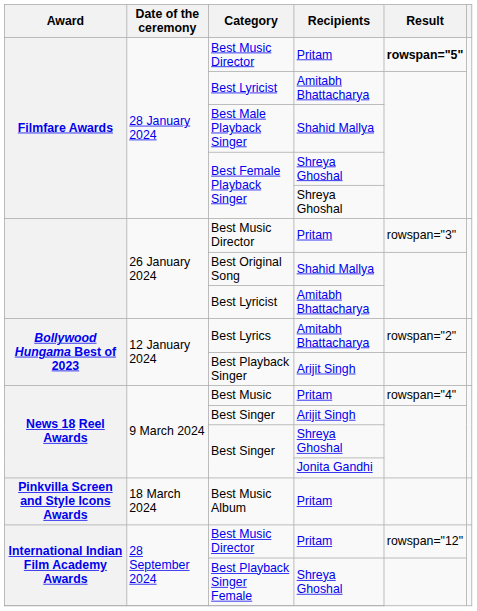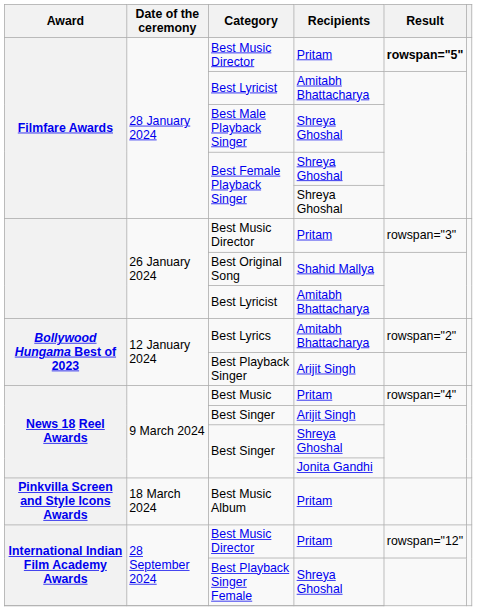(335, 128) Shahid Mallya -> (320, 128) Shreya Ghoshal
